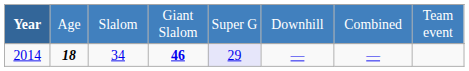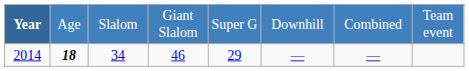(178, 55) bold -> (178, 55) normal
(234, 55) lavender background -> (234, 55) no background
